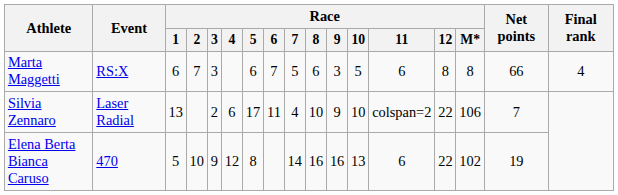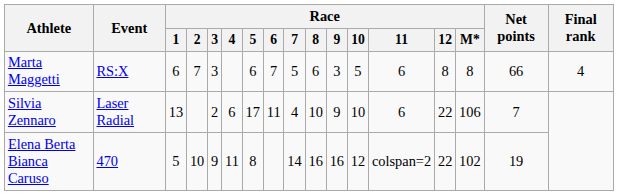(402, 112) colspan=2 -> (402, 112) 6
(232, 161) 12 -> (232, 161) 11
(358, 161) 13 -> (358, 161) 12
(402, 161) 6 -> (402, 161) colspan=2
